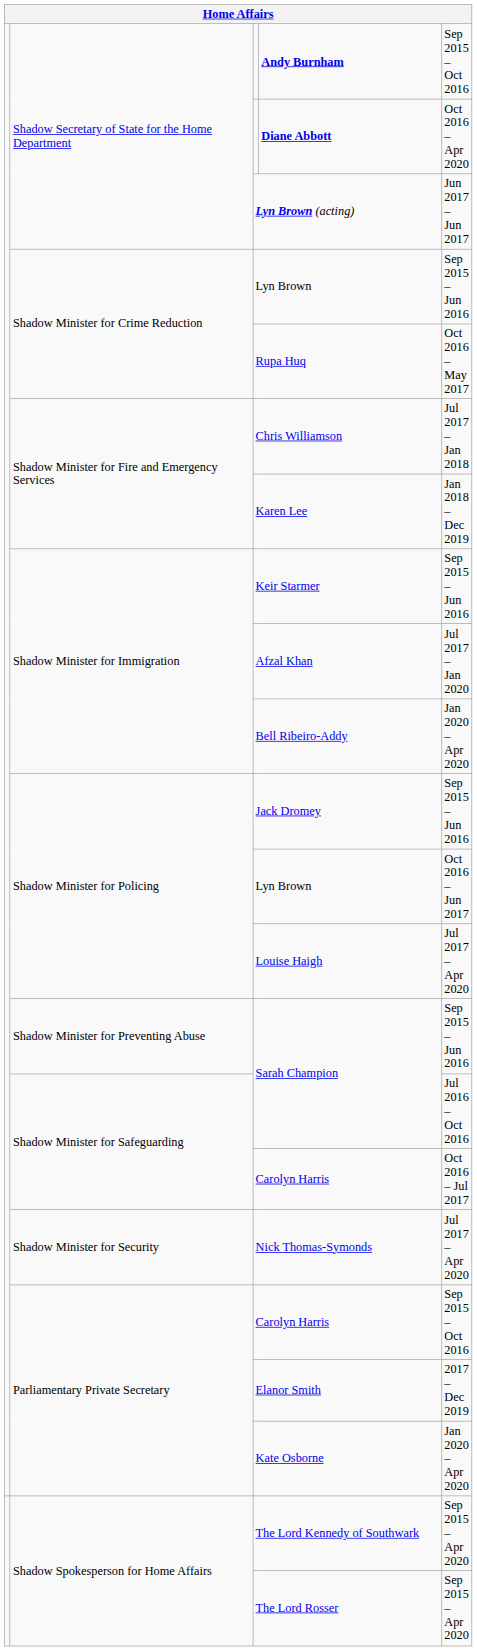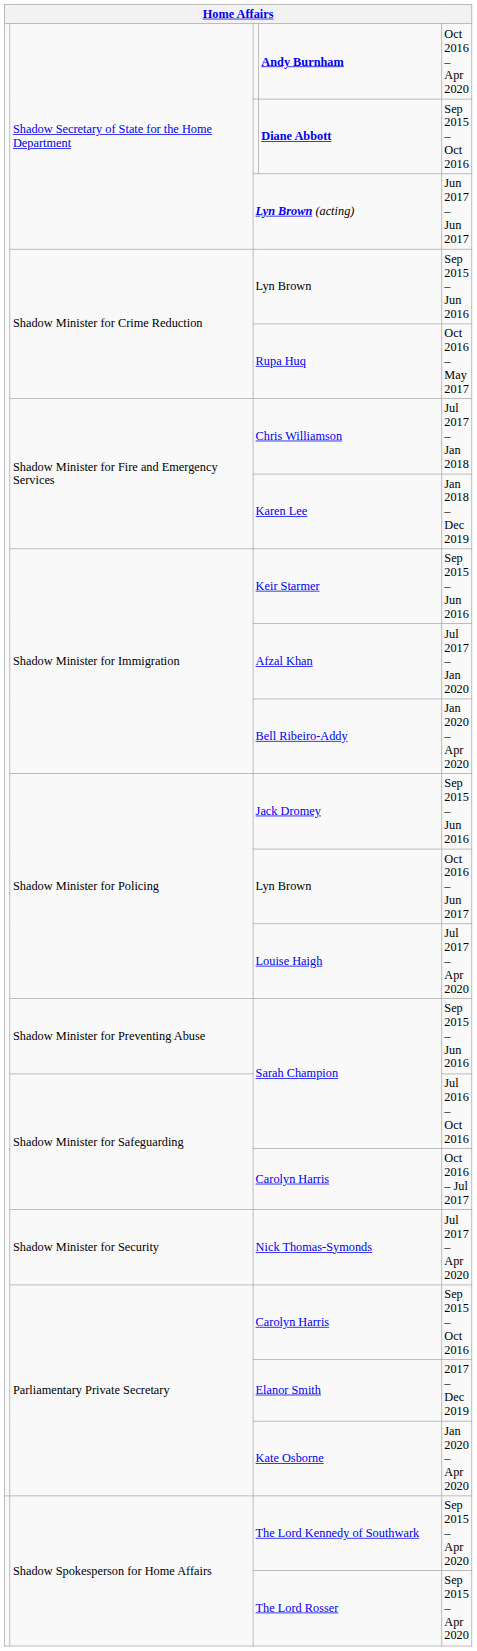(457, 61) Sep 2015 – Oct 2016 -> (457, 61) Oct 2016 – Apr 2020
(457, 136) Oct 2016 – Apr 2020 -> (457, 136) Sep 2015 – Oct 2016
